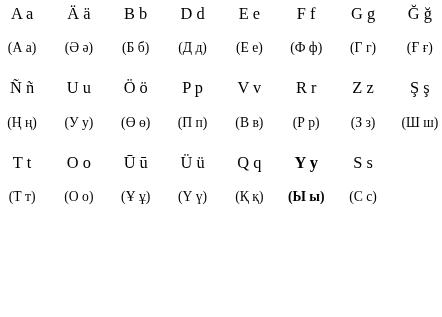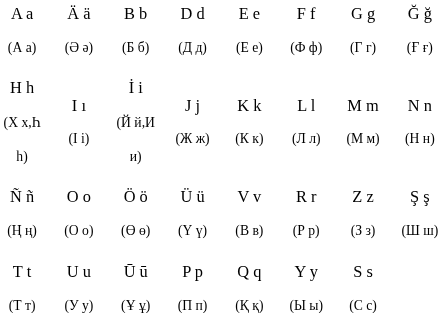+ row: (22, 121)
(79, 104) U u (У у) -> (79, 213) O o (О о)
(193, 104) P p (П п) -> (193, 213) Ü ü (Ү ү)
(79, 179) O o (О о) -> (79, 287) U u (У у)
(193, 179) Ü ü (Ү ү) -> (193, 287) P p (П п)
(306, 179) bold -> (306, 287) normal
